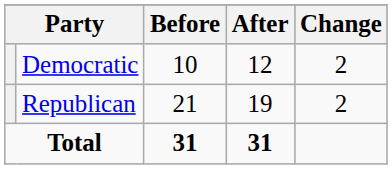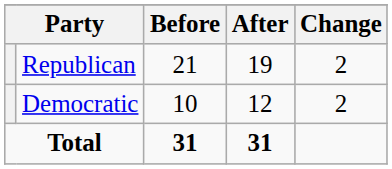rows swapped: (79, 103) <-> (80, 63)
